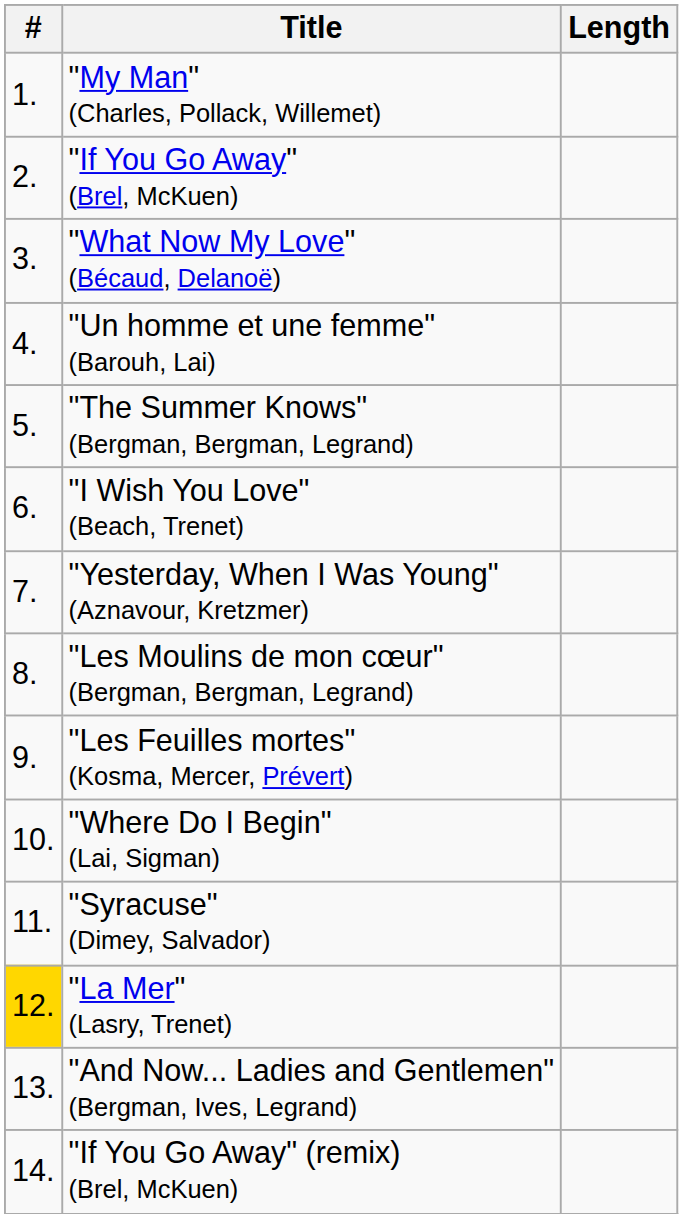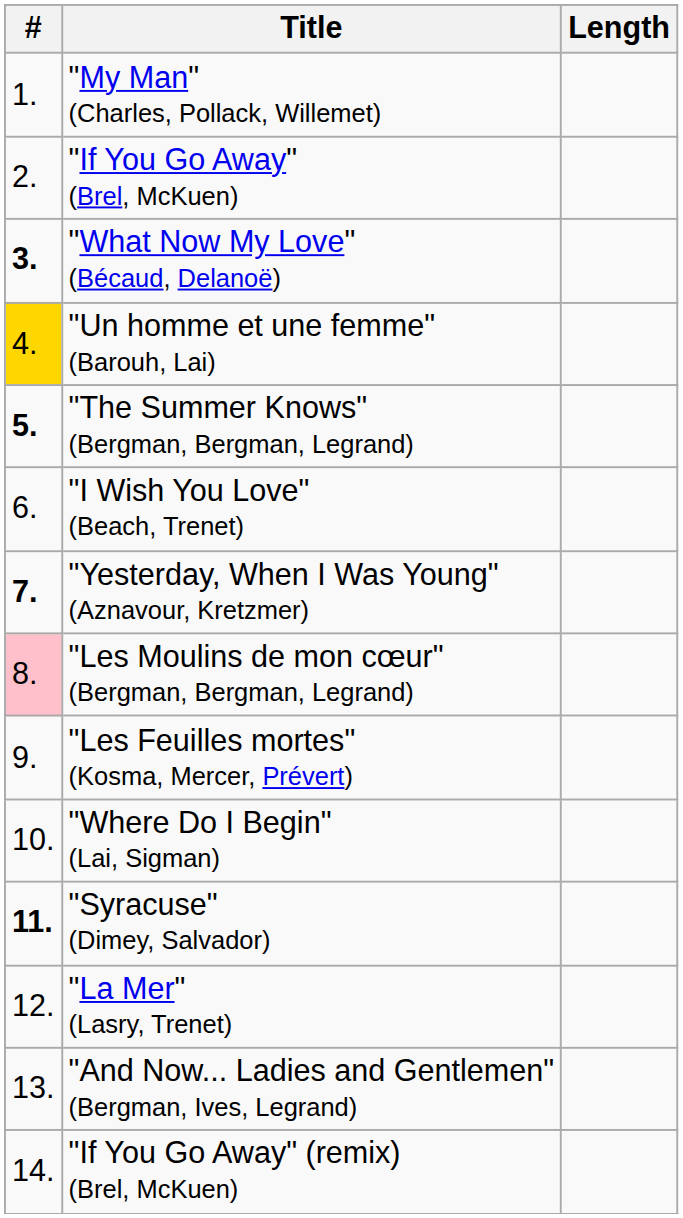(25, 260) normal -> (25, 260) bold
(25, 342) no background -> (25, 342) gold background
(25, 425) normal -> (25, 425) bold
(25, 591) normal -> (25, 591) bold
(25, 674) no background -> (25, 674) pink background
(32, 922) normal -> (32, 922) bold
(33, 1005) gold background -> (33, 1005) no background
